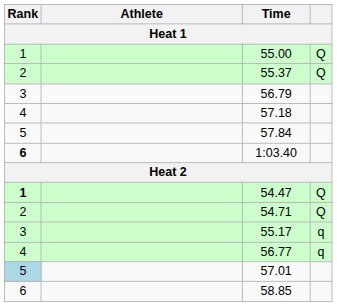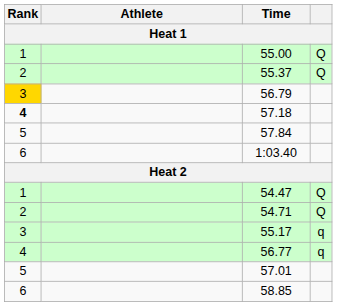(23, 93) no background -> (23, 93) gold background
(23, 113) normal -> (23, 113) bold
(23, 152) bold -> (23, 152) normal
(23, 192) bold -> (23, 192) normal
(23, 271) lightblue background -> (23, 271) no background
